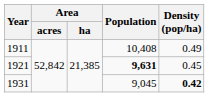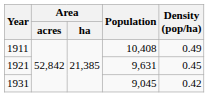(144, 65) bold -> (144, 65) normal
(192, 83) bold -> (192, 83) normal
